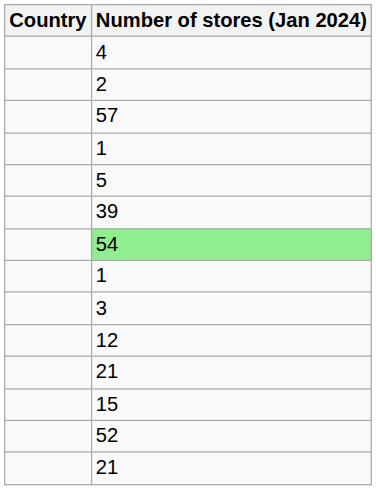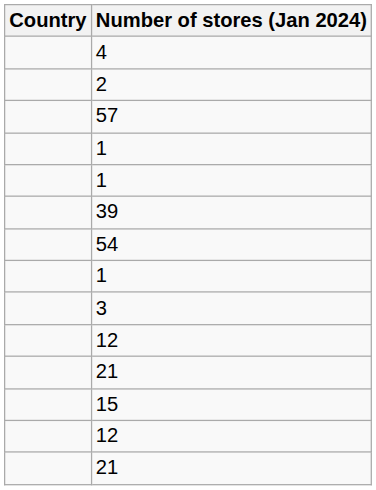(101, 180) 5 -> (101, 180) 1
(107, 244) lightgreen background -> (107, 244) no background
(107, 436) 52 -> (107, 436) 12
